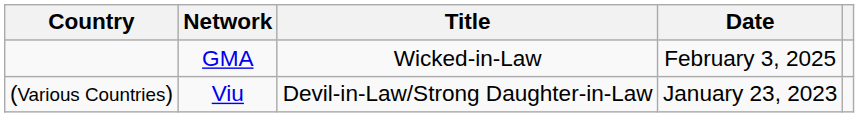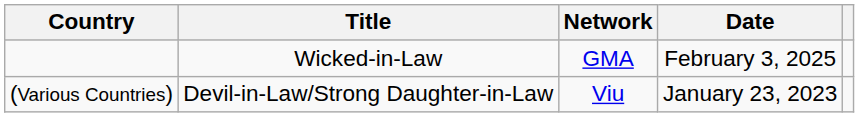columns swapped: (228, 22) <-> (468, 22)
